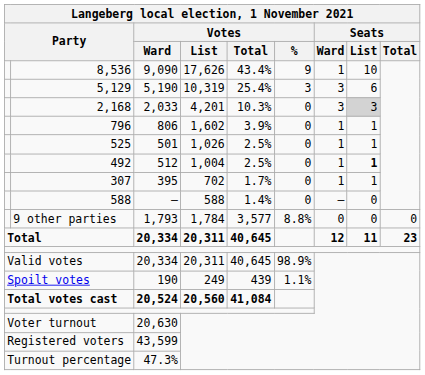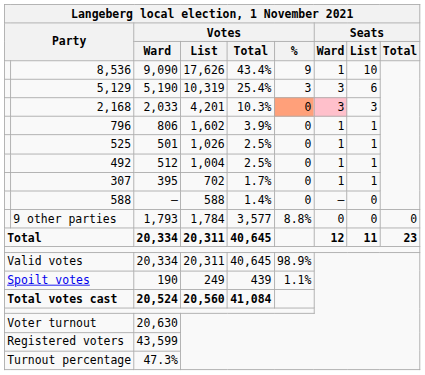(308, 107) no background -> (308, 107) lightsalmon background
(341, 107) no background -> (341, 107) pink background
(374, 107) lightgrey background -> (374, 107) no background
(374, 163) bold -> (374, 163) normal
